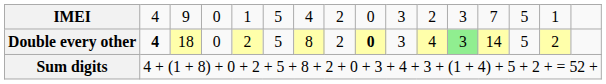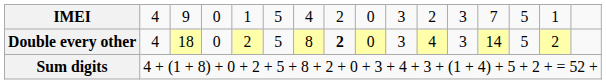(155, 41) bold -> (155, 41) normal
(340, 41) normal -> (340, 41) bold
(371, 41) bold -> (371, 41) normal
(463, 41) lightgreen background -> (463, 41) no background
